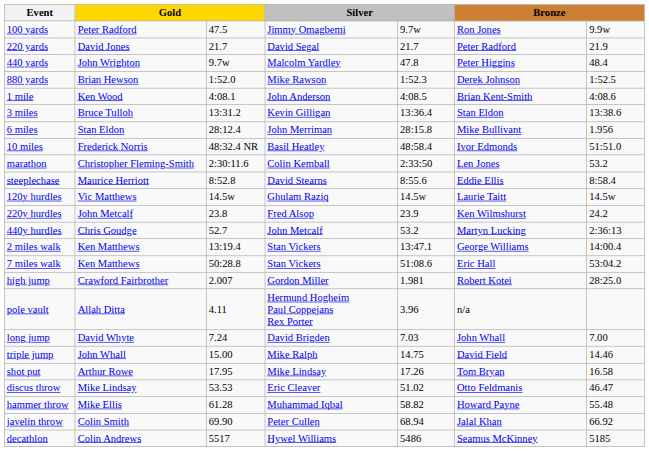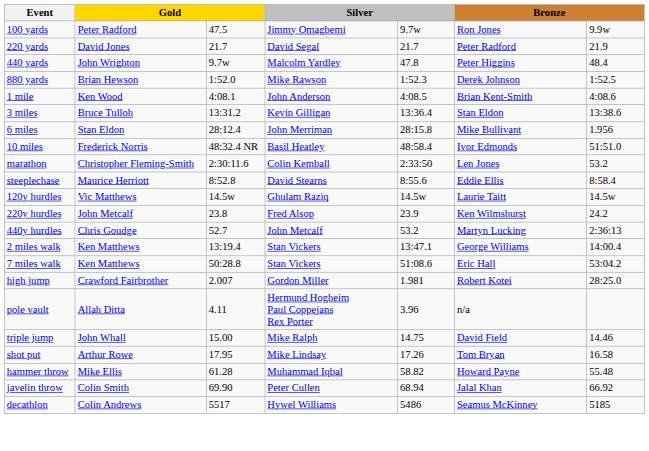- row: (28, 338)
- row: (34, 388)
